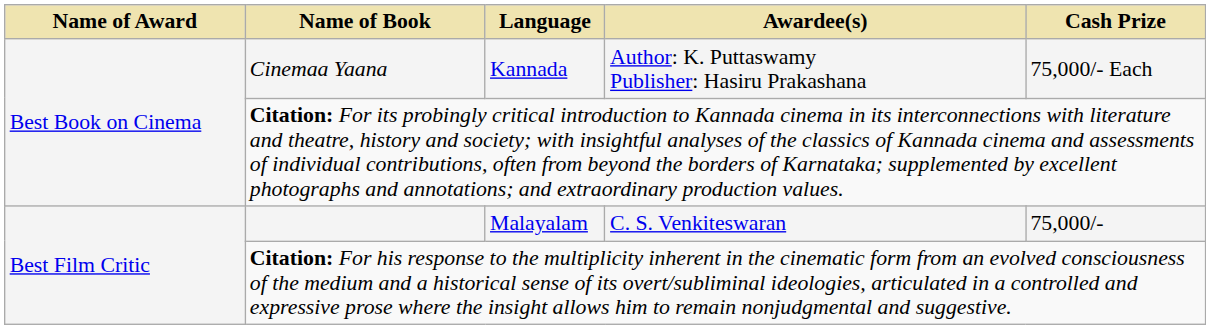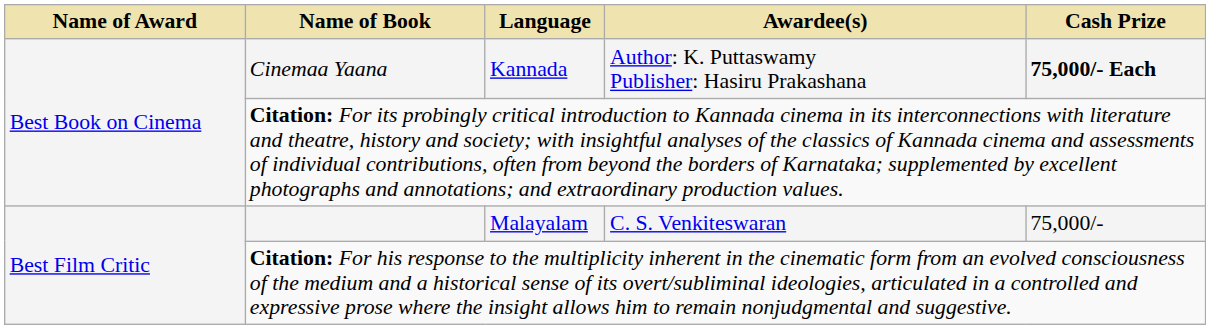(1091, 68) normal -> (1093, 68) bold
